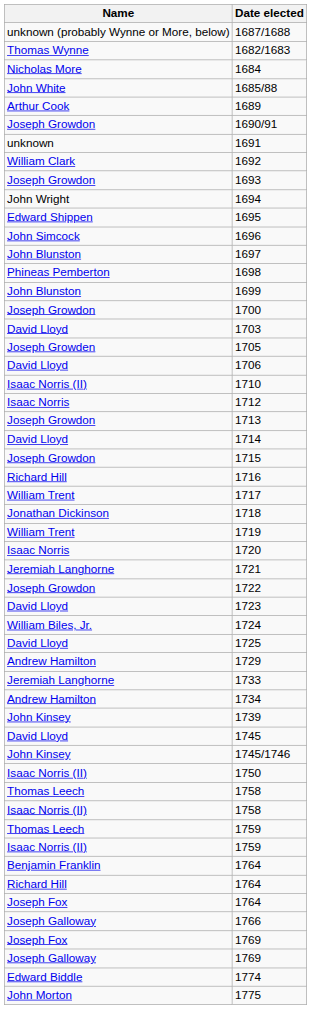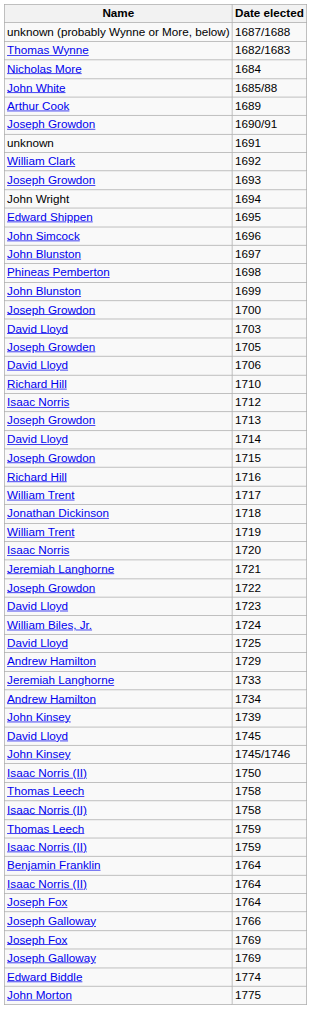(47, 384) Isaac Norris (II) -> (37, 384) Richard Hill
(37, 884) Richard Hill -> (47, 884) Isaac Norris (II)
